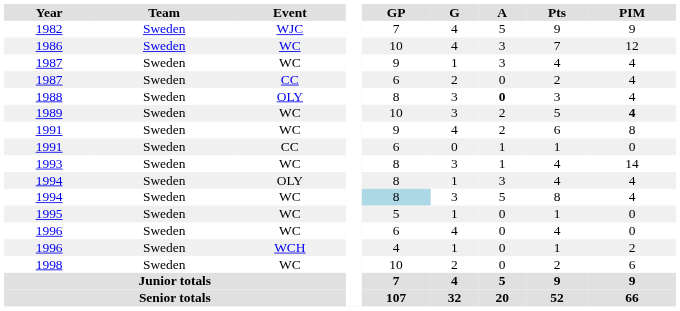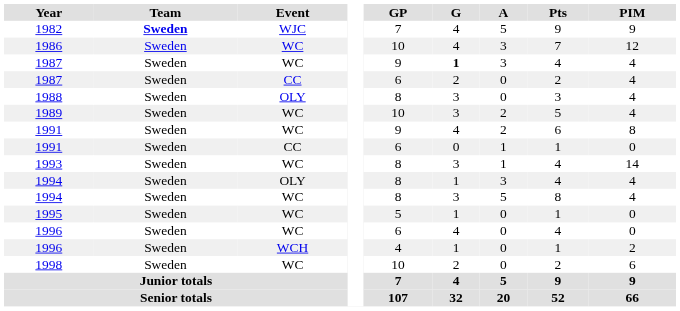(164, 29) normal -> (165, 29) bold
(454, 62) normal -> (456, 62) bold
(502, 96) bold -> (503, 96) normal
(632, 113) bold -> (632, 113) normal
(396, 197) lightblue background -> (398, 197) no background
